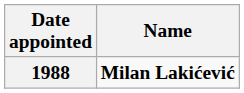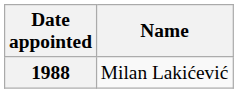(168, 72) bold -> (165, 72) normal
